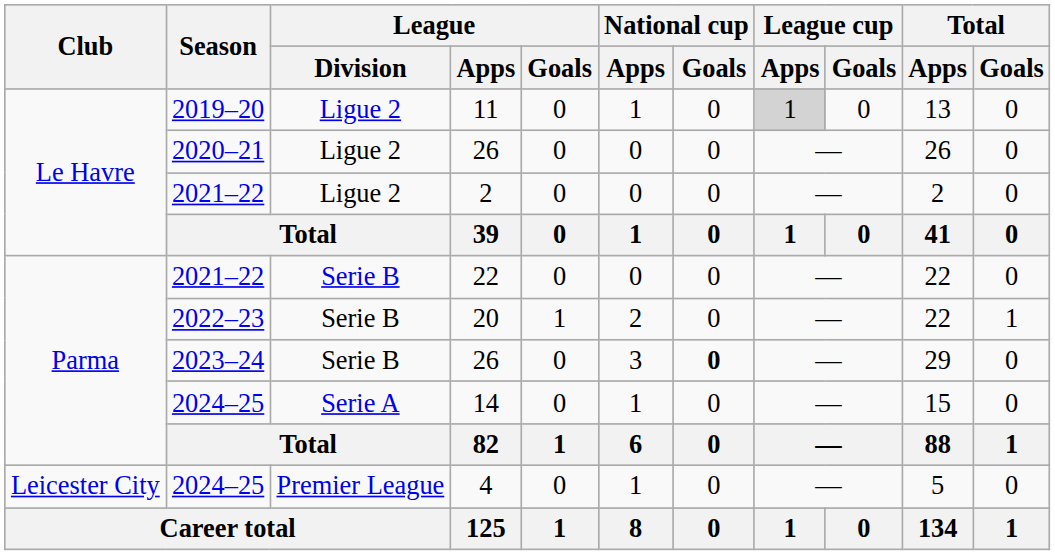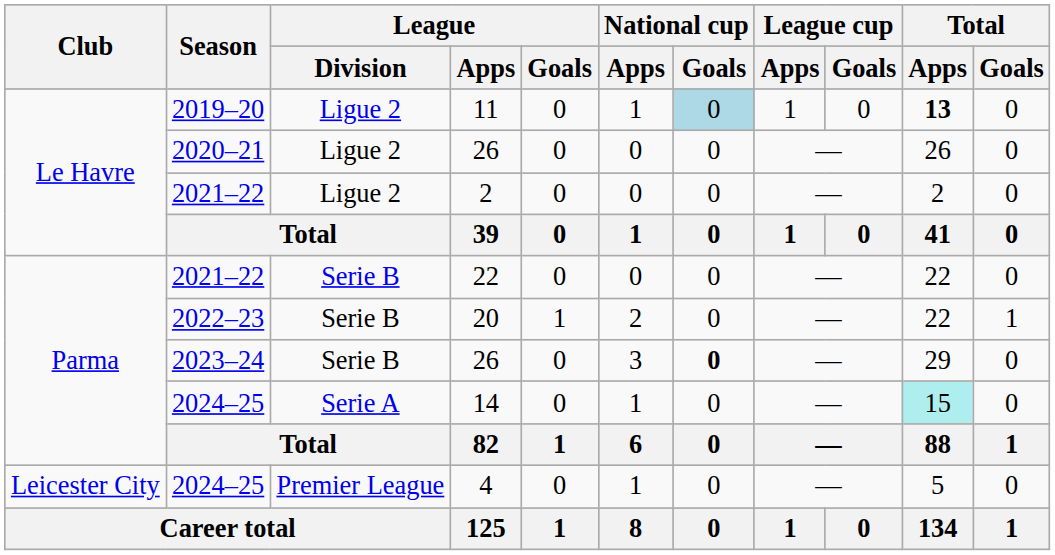(714, 109) no background -> (714, 109) lightblue background
(790, 109) lightgrey background -> (790, 109) no background
(938, 109) normal -> (938, 109) bold
(938, 402) no background -> (938, 402) paleturquoise background
